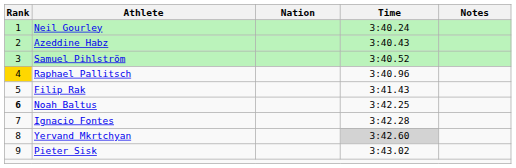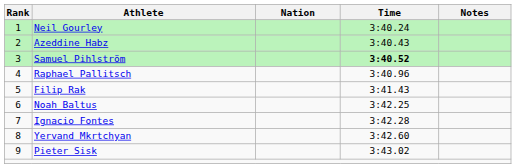(389, 58) normal -> (389, 58) bold
(18, 74) gold background -> (18, 74) no background
(18, 105) bold -> (18, 105) normal
(389, 136) lightgrey background -> (389, 136) no background
